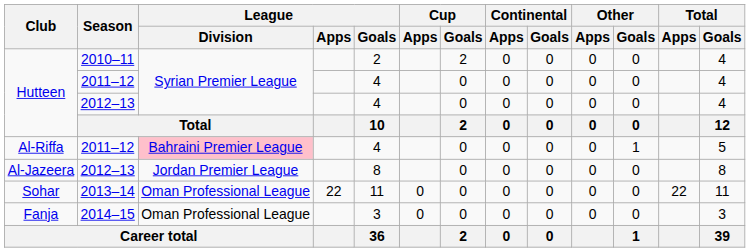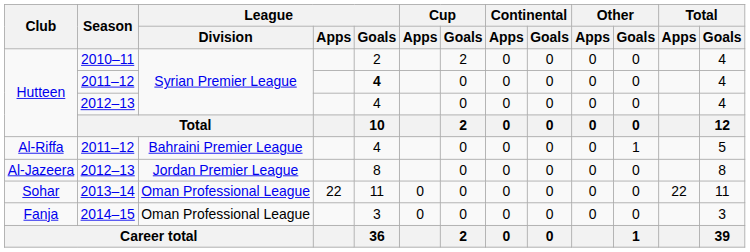(377, 81) normal -> (377, 81) bold
(226, 147) pink background -> (226, 147) no background
